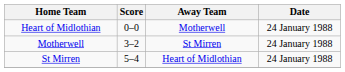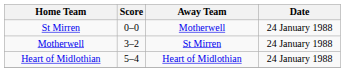(61, 28) Heart of Midlothian -> (61, 28) St Mirren
(61, 59) St Mirren -> (61, 59) Heart of Midlothian
